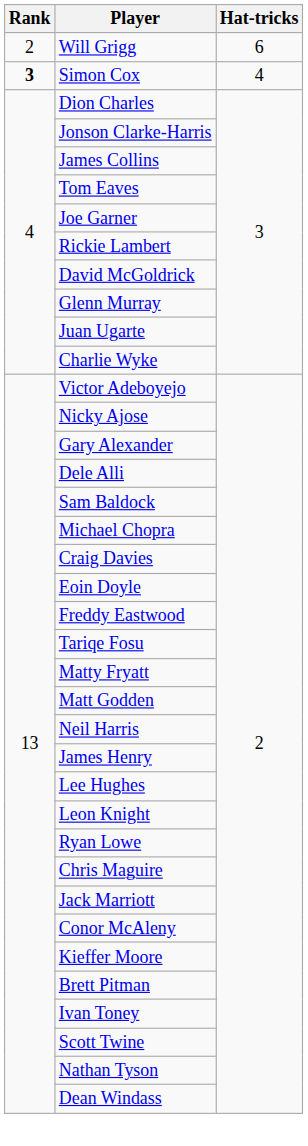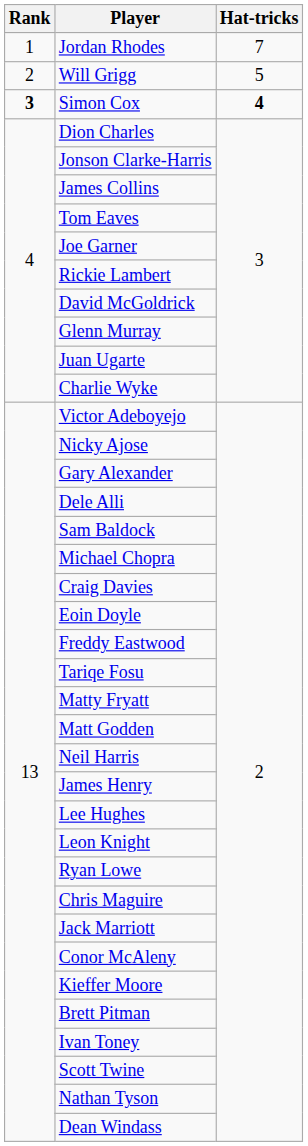+ row: (112, 47)
(259, 47) 6 -> (259, 75) 5
(259, 75) normal -> (259, 103) bold
